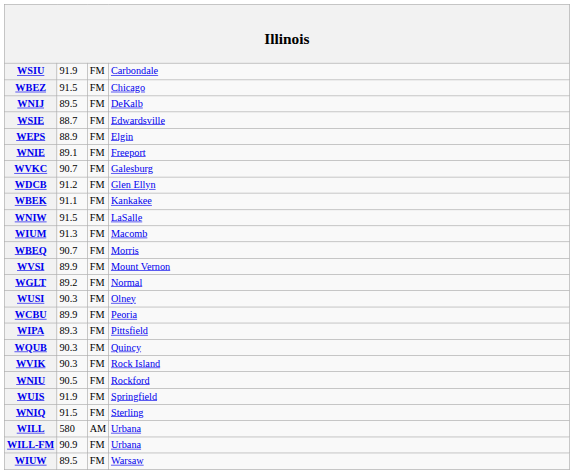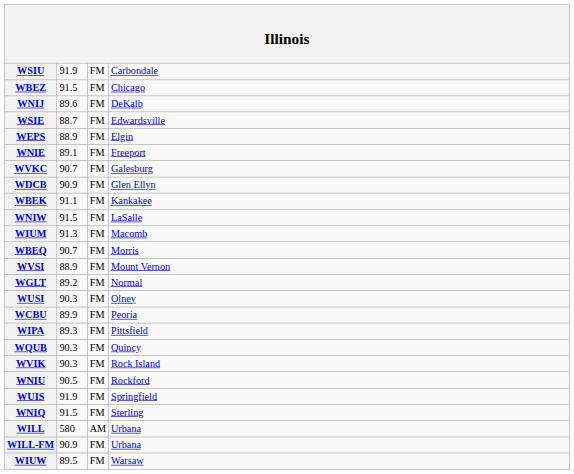(68, 104) 89.5 -> (68, 104) 89.6
(68, 185) 91.2 -> (68, 185) 90.9
(68, 266) 89.9 -> (68, 266) 88.9
